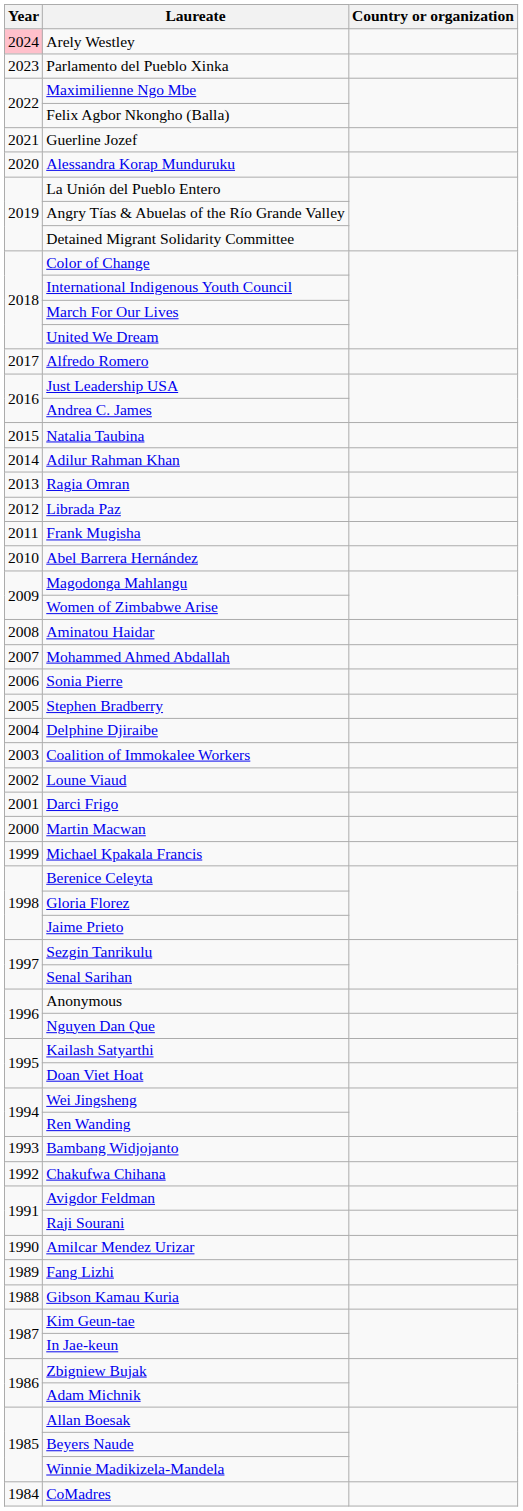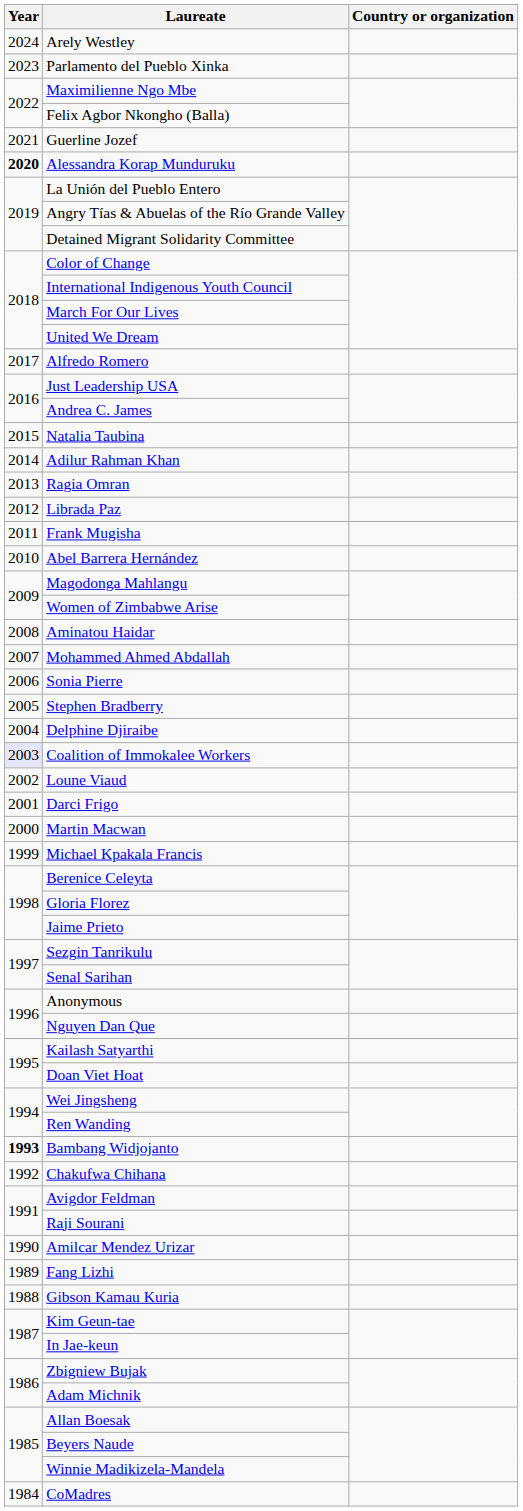(24, 41) pink background -> (24, 41) no background
(24, 164) normal -> (24, 164) bold
(24, 755) no background -> (24, 755) lavender background
(24, 1149) normal -> (24, 1149) bold
